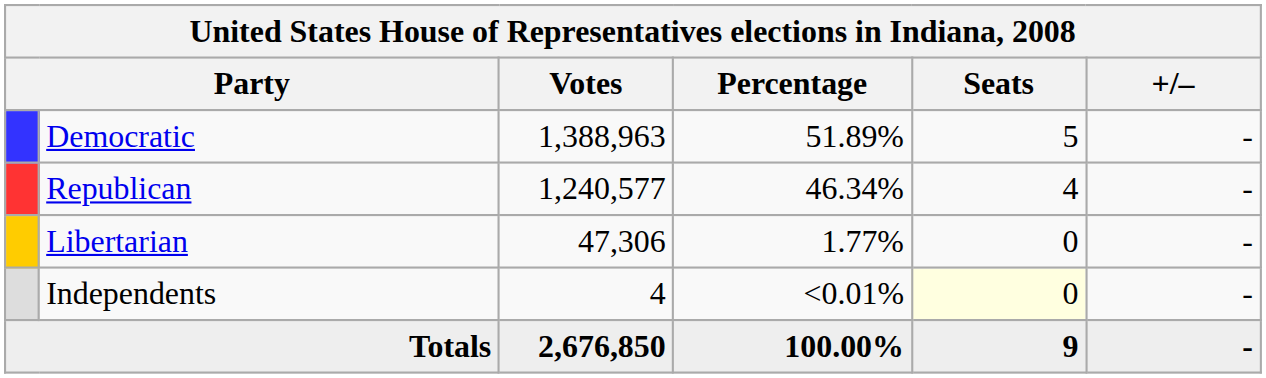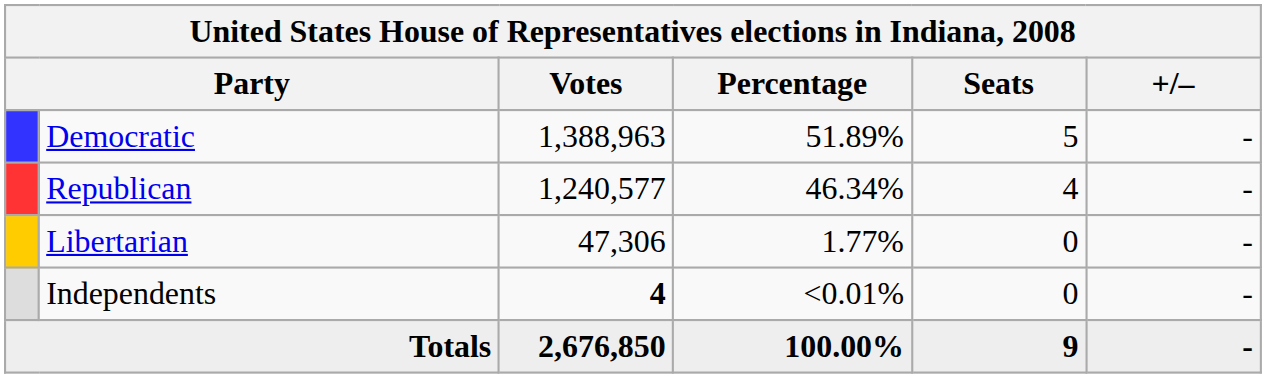(658, 294) normal -> (658, 294) bold
(1070, 294) lightyellow background -> (1070, 294) no background
